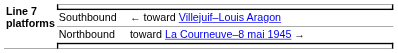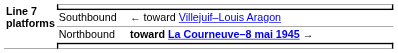(217, 34) normal -> (222, 34) bold
